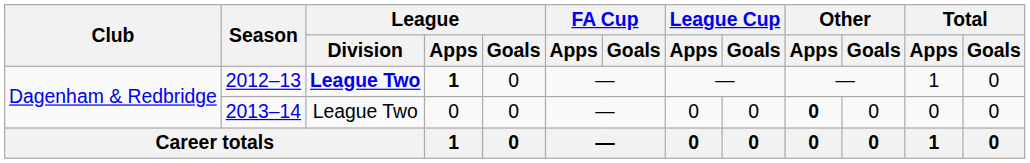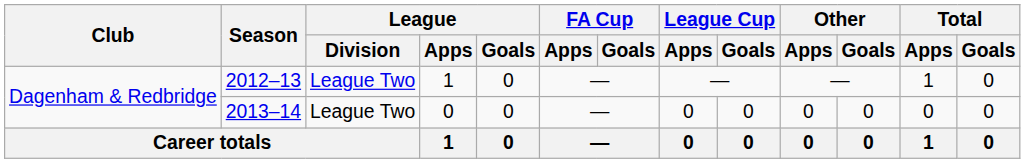(365, 81) bold -> (363, 81) normal
(454, 81) bold -> (448, 81) normal
(814, 111) bold -> (808, 111) normal
